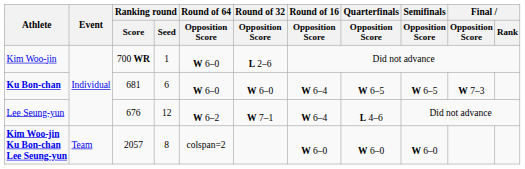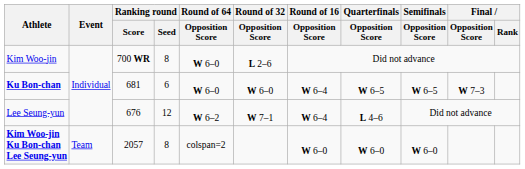(167, 59) 1 -> (167, 59) 8
